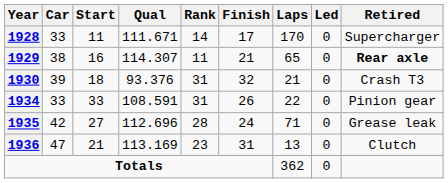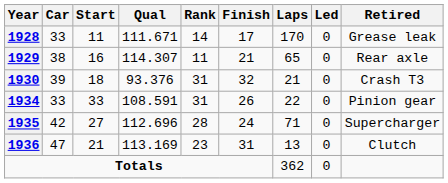(392, 37) Supercharger -> (392, 37) Grease leak
(392, 59) bold -> (392, 59) normal
(392, 123) Grease leak -> (392, 123) Supercharger
